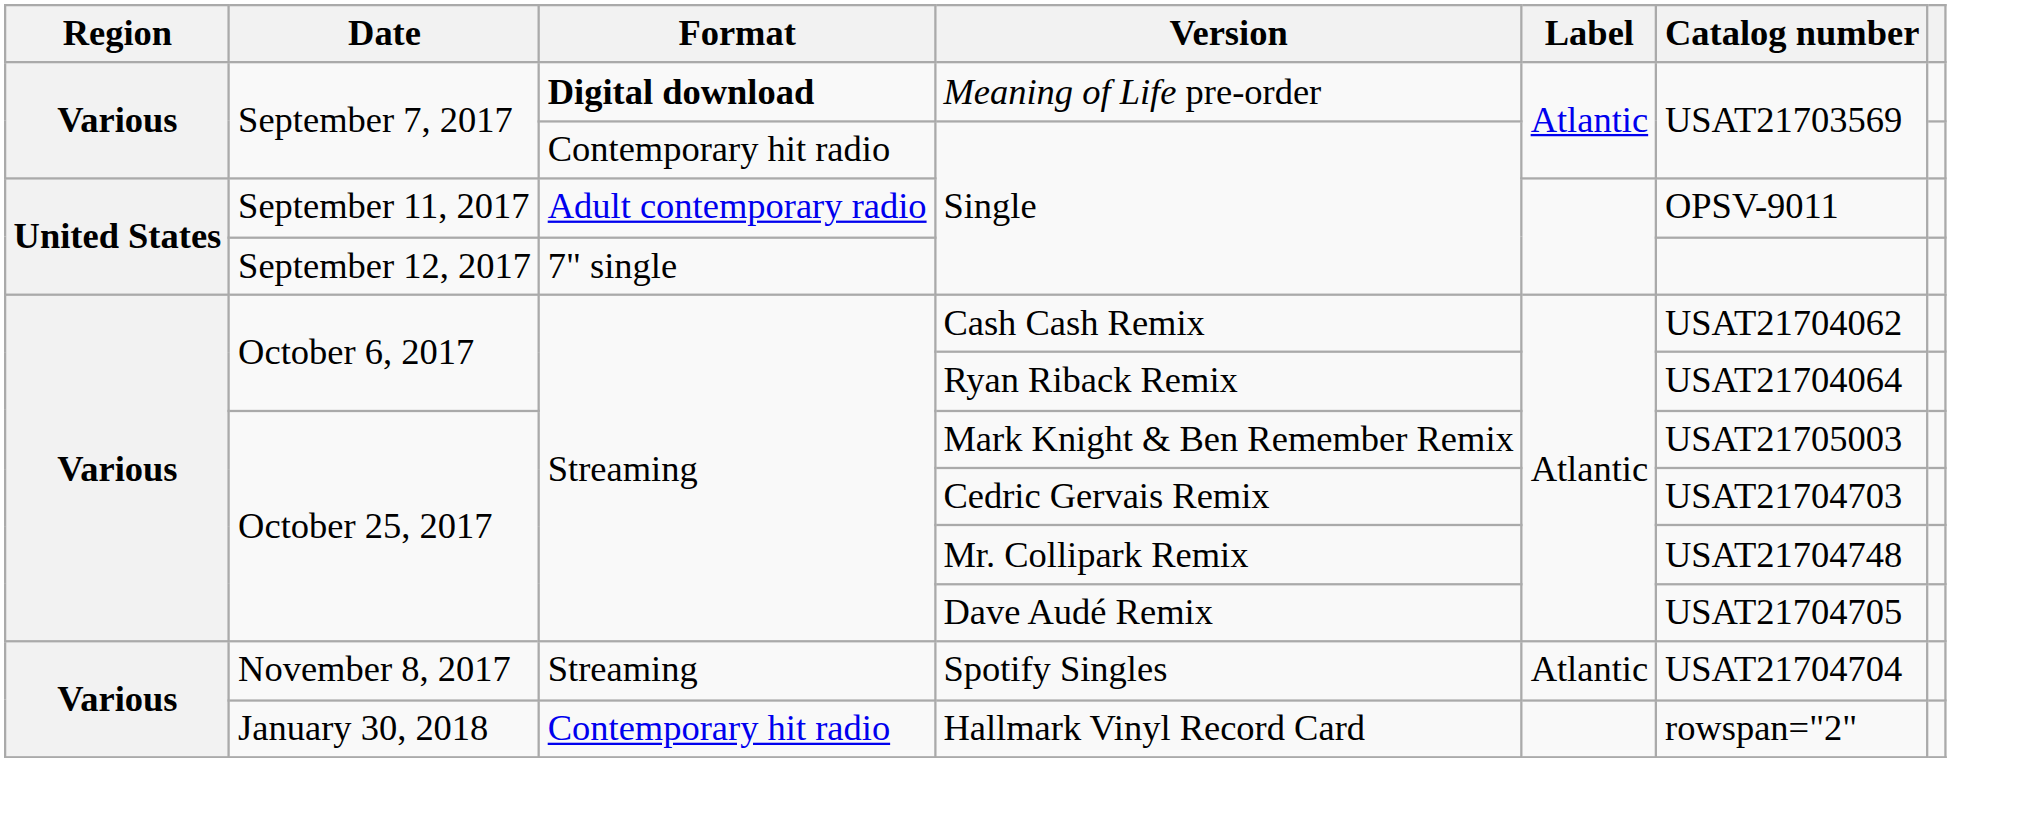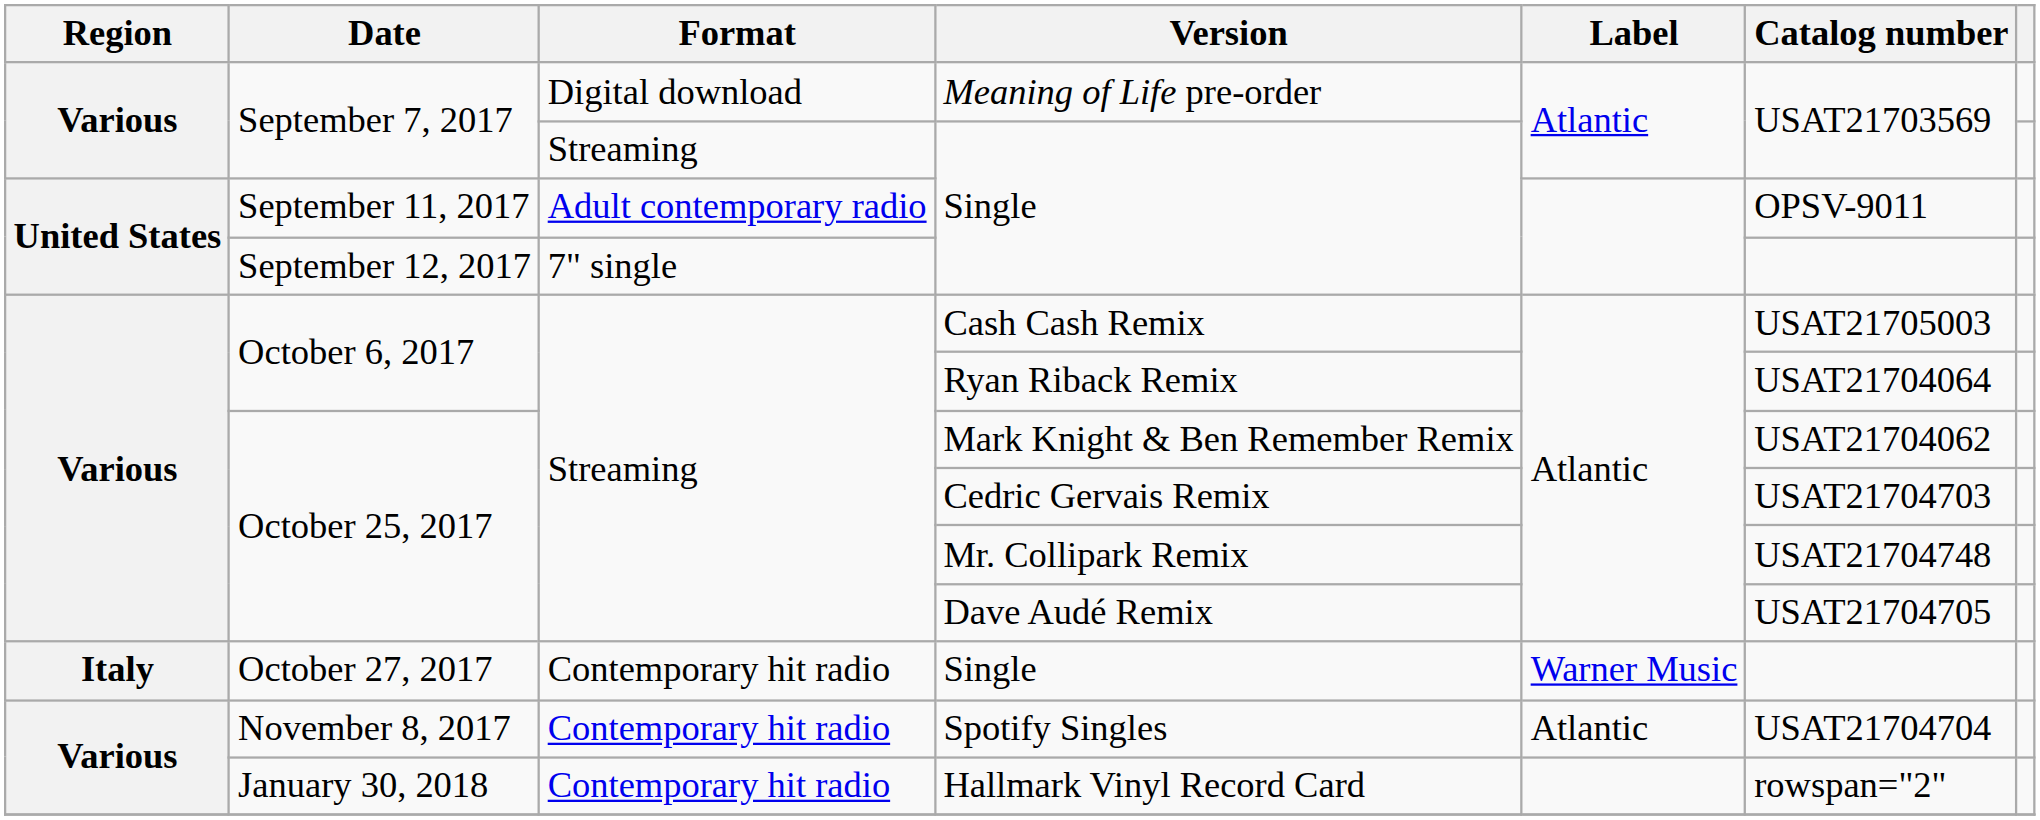(681, 91) bold -> (675, 91) normal
(719, 149) Contemporary hit radio -> (623, 149) Streaming
(1784, 322) USAT21704062 -> (1873, 322) USAT21705003
(1784, 438) USAT21705003 -> (1873, 438) USAT21704062
+ row: (365, 669)
(623, 669) Streaming -> (719, 727) Contemporary hit radio
